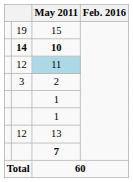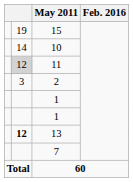(22, 47) bold -> (22, 47) normal
(56, 47) bold -> (56, 47) normal
(22, 65) no background -> (22, 65) lightgrey background
(56, 65) lightblue background -> (56, 65) no background
(22, 134) normal -> (22, 134) bold
(56, 151) bold -> (56, 151) normal
